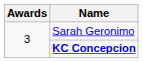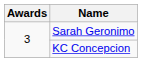(94, 48) bold -> (91, 48) normal
